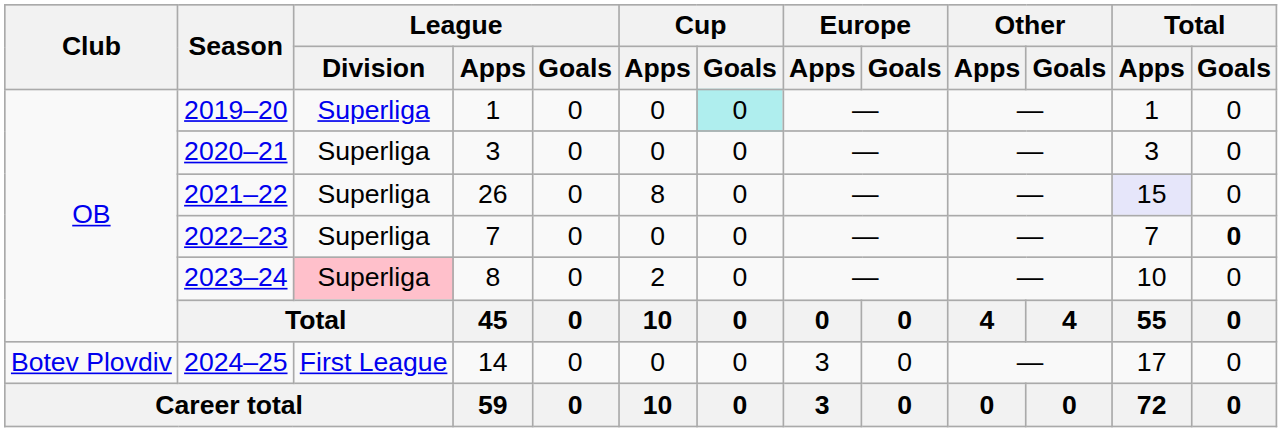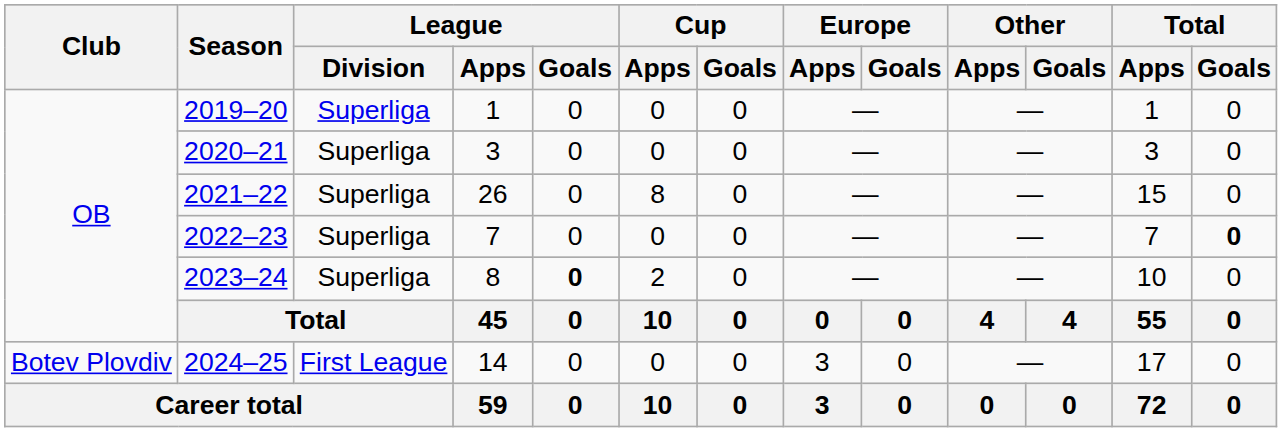(740, 109) paleturquoise background -> (740, 109) no background
(1152, 194) lavender background -> (1152, 194) no background
(374, 278) pink background -> (374, 278) no background
(575, 278) normal -> (575, 278) bold
